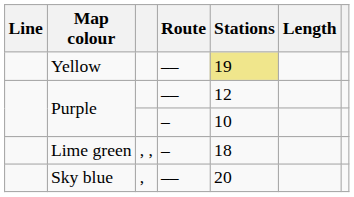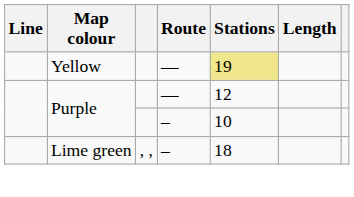- row: (82, 177)
